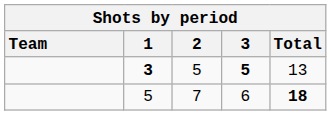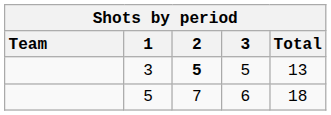(148, 70) bold -> (148, 70) normal
(197, 70) normal -> (197, 70) bold
(245, 70) bold -> (245, 70) normal
(298, 97) bold -> (298, 97) normal
